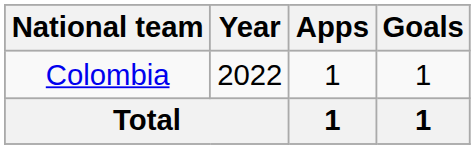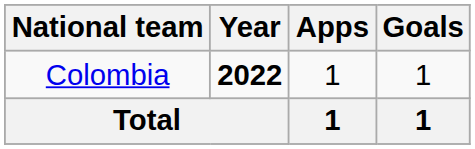(250, 74) normal -> (250, 74) bold
